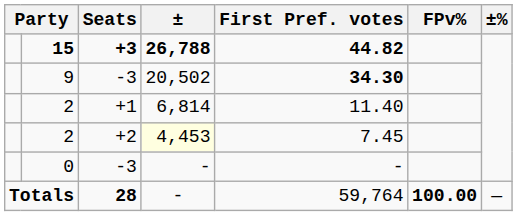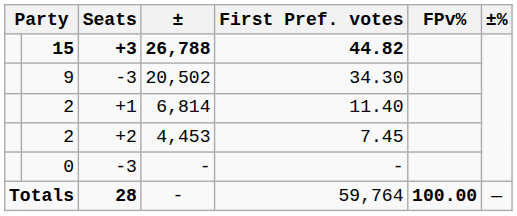(376, 78) bold -> (376, 78) normal
(183, 137) lightyellow background -> (183, 137) no background
